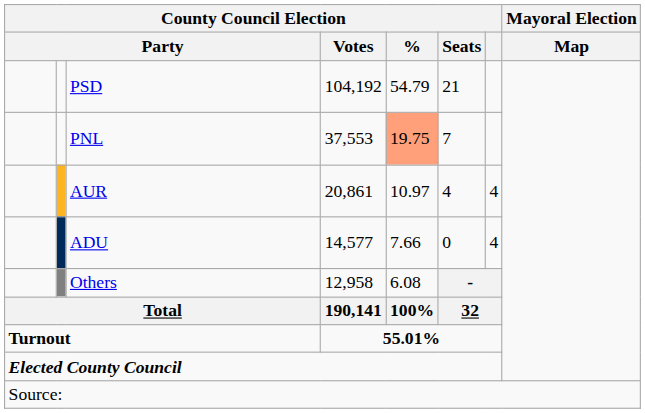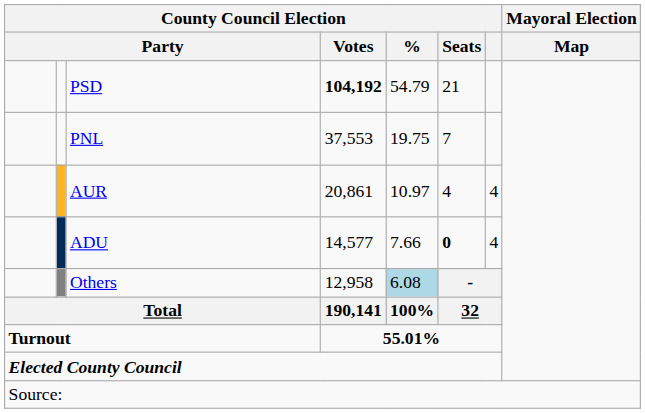(353, 86) normal -> (353, 86) bold
(410, 138) lightsalmon background -> (410, 138) no background
(447, 242) normal -> (447, 242) bold
(405, 282) no background -> (405, 282) lightblue background
